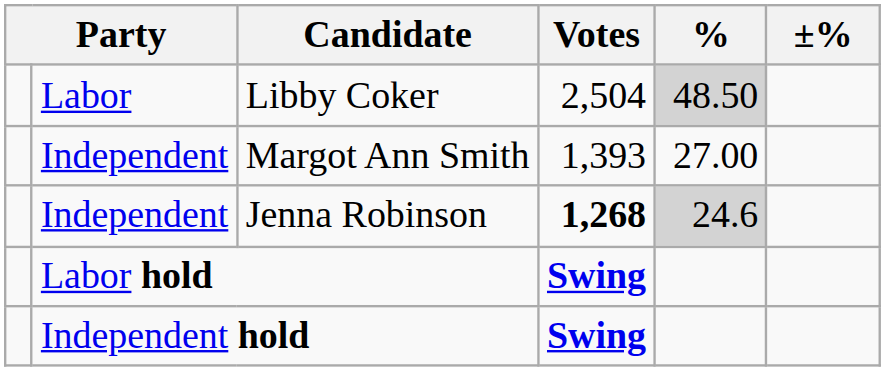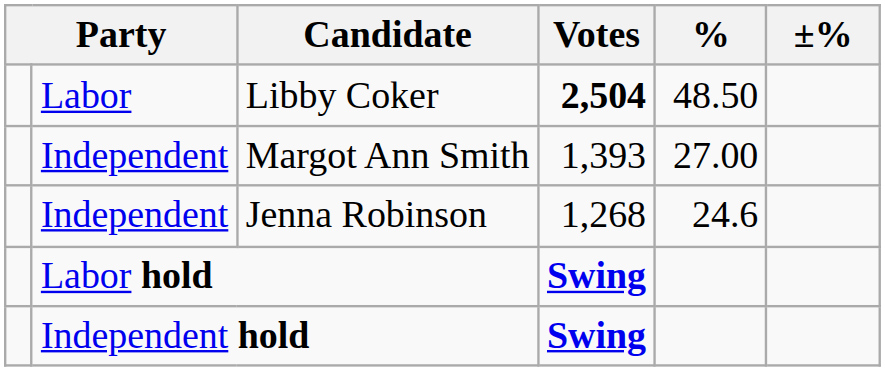(603, 94) normal -> (603, 94) bold
(716, 94) lightgrey background -> (716, 94) no background
(603, 214) bold -> (603, 214) normal
(725, 214) lightgrey background -> (725, 214) no background
